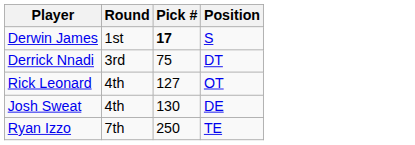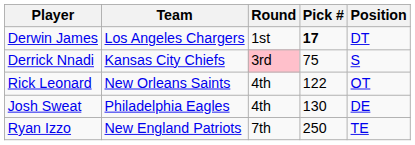+ column: (175, 15)
(209, 38) S -> (360, 38) DT
(115, 60) no background -> (261, 60) pink background
(213, 60) DT -> (355, 60) S
(168, 83) 127 -> (315, 83) 122
